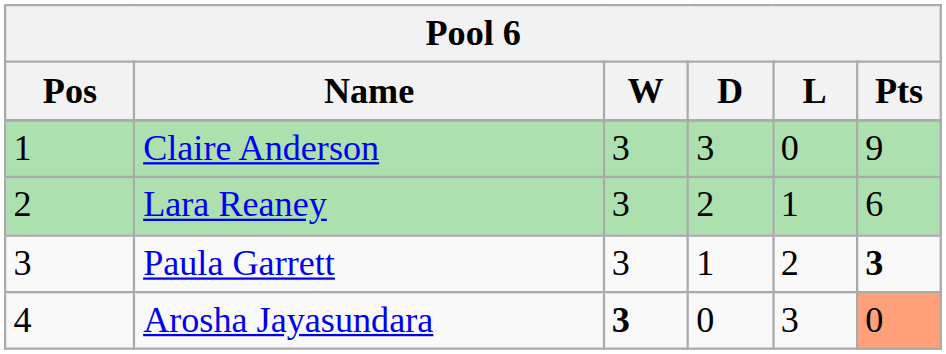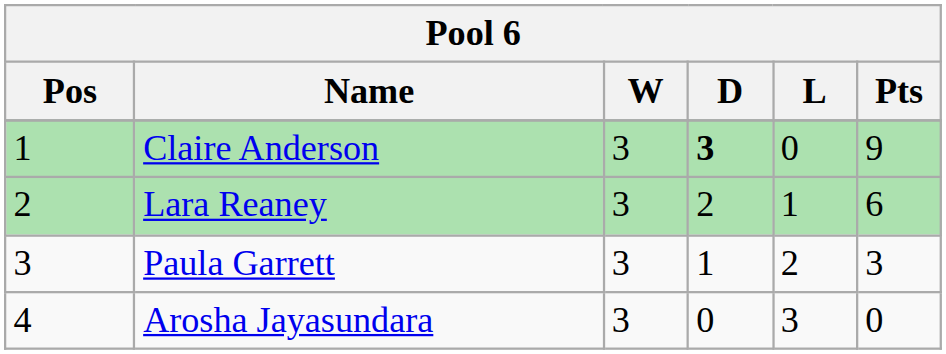(705, 147) normal -> (705, 147) bold
(874, 262) bold -> (874, 262) normal
(621, 319) bold -> (621, 319) normal
(874, 319) lightsalmon background -> (874, 319) no background
